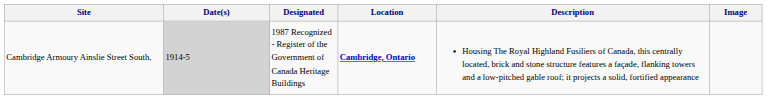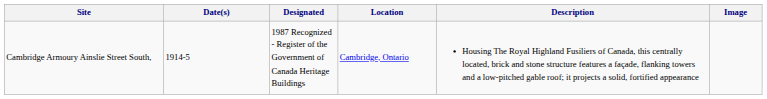(178, 58) lightgrey background -> (178, 58) no background
(377, 58) bold -> (374, 58) normal
